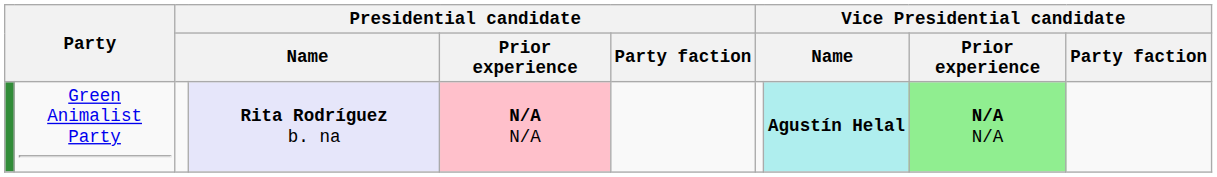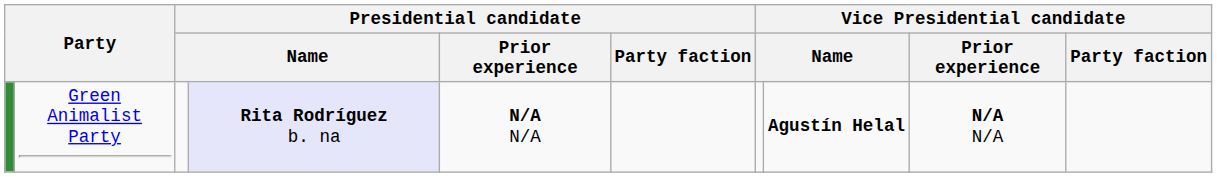(525, 127) pink background -> (525, 127) no background
(836, 127) paleturquoise background -> (836, 127) no background
(988, 127) lightgreen background -> (988, 127) no background
